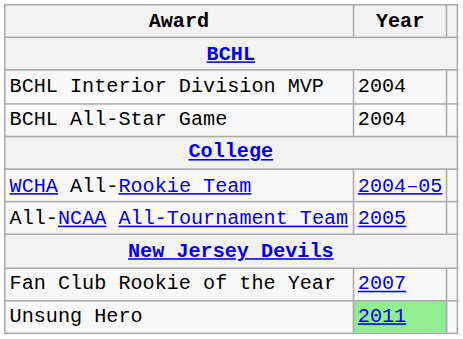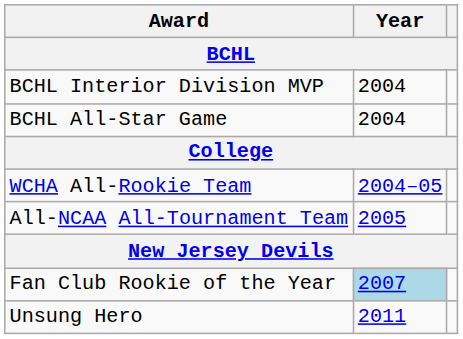(382, 284) no background -> (382, 284) lightblue background
(382, 317) lightgreen background -> (382, 317) no background
